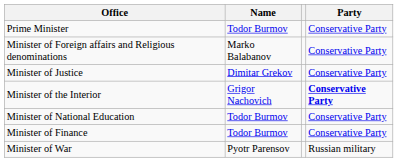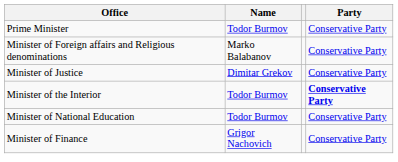(249, 94) Grigor Nachovich -> (258, 94) Todor Burmov
(258, 133) Todor Burmov -> (249, 138) Grigor Nachovich
- row: (39, 149)
